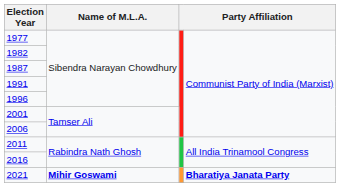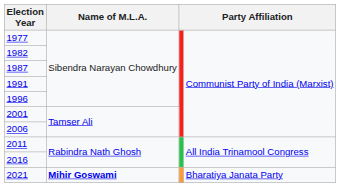(237, 175) bold -> (234, 175) normal
